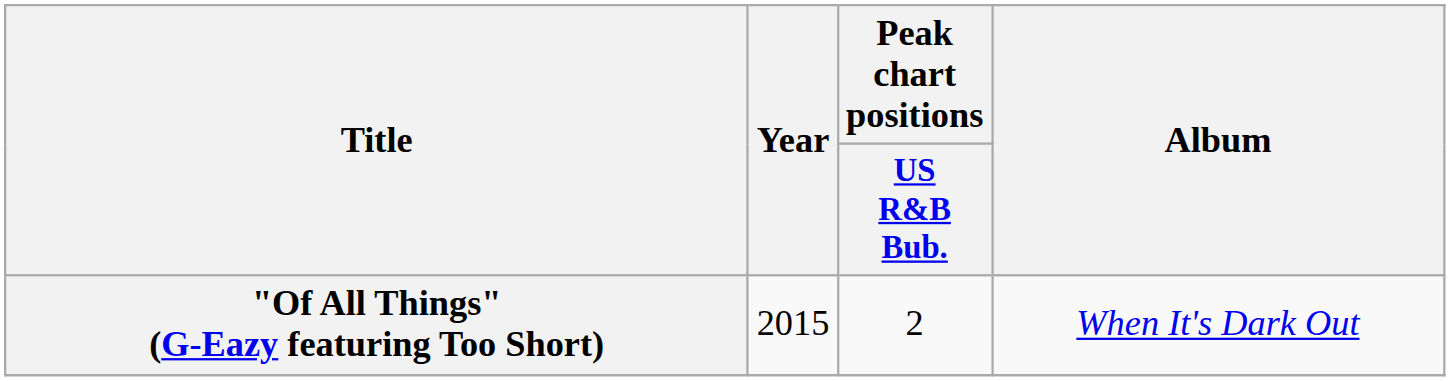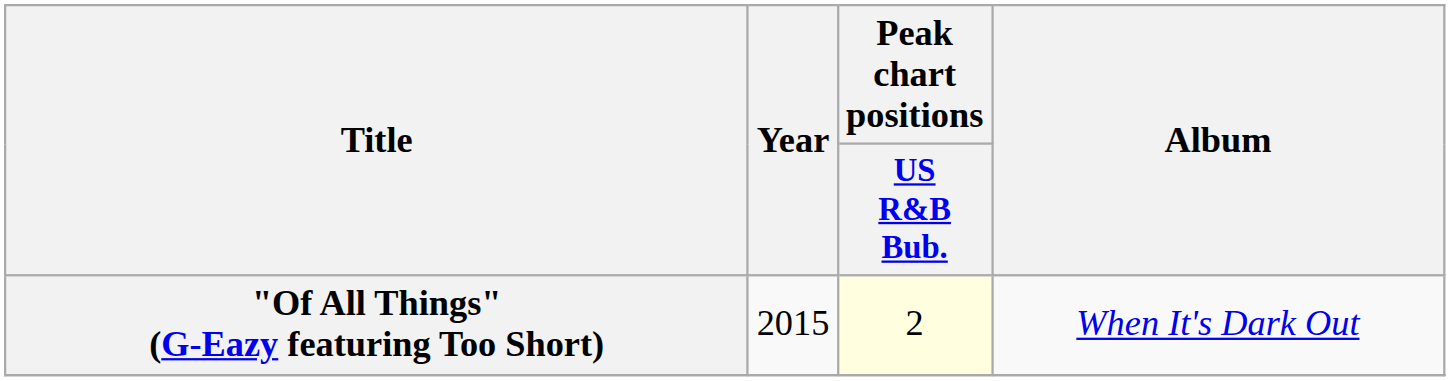(915, 324) no background -> (915, 324) lightyellow background
